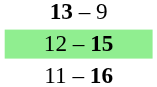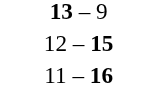(79, 43) lightgreen background -> (79, 43) no background
